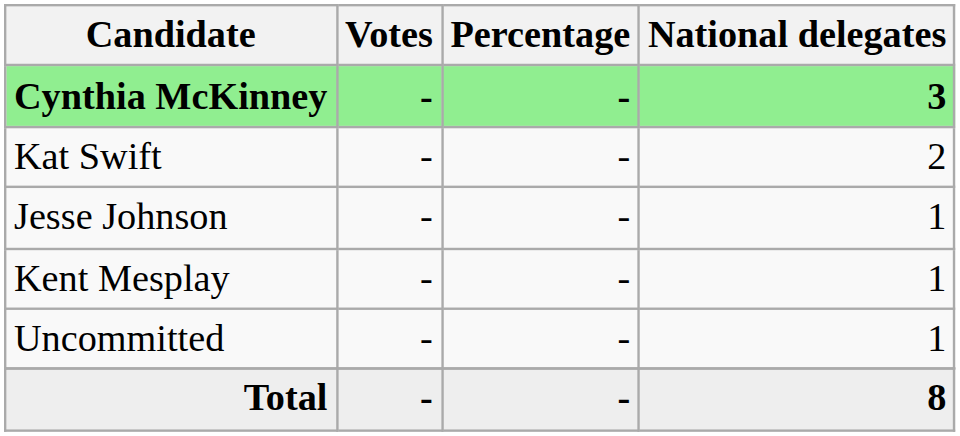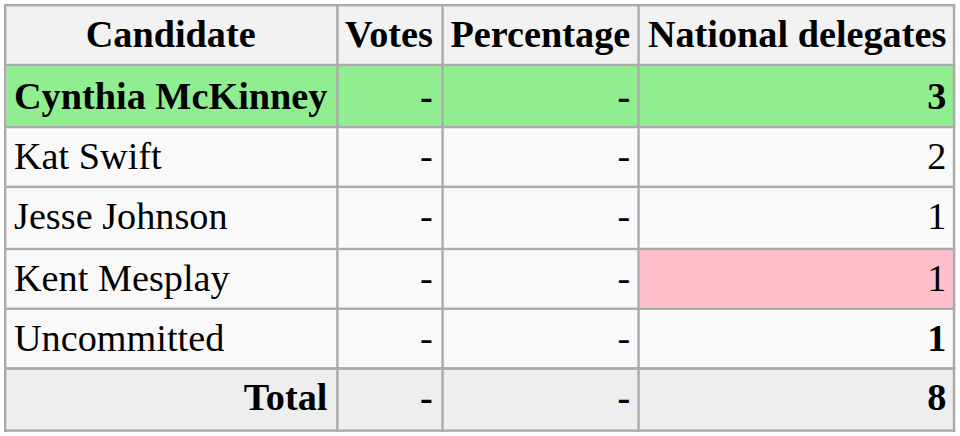(937, 277) no background -> (937, 277) pink background
(937, 338) normal -> (937, 338) bold
